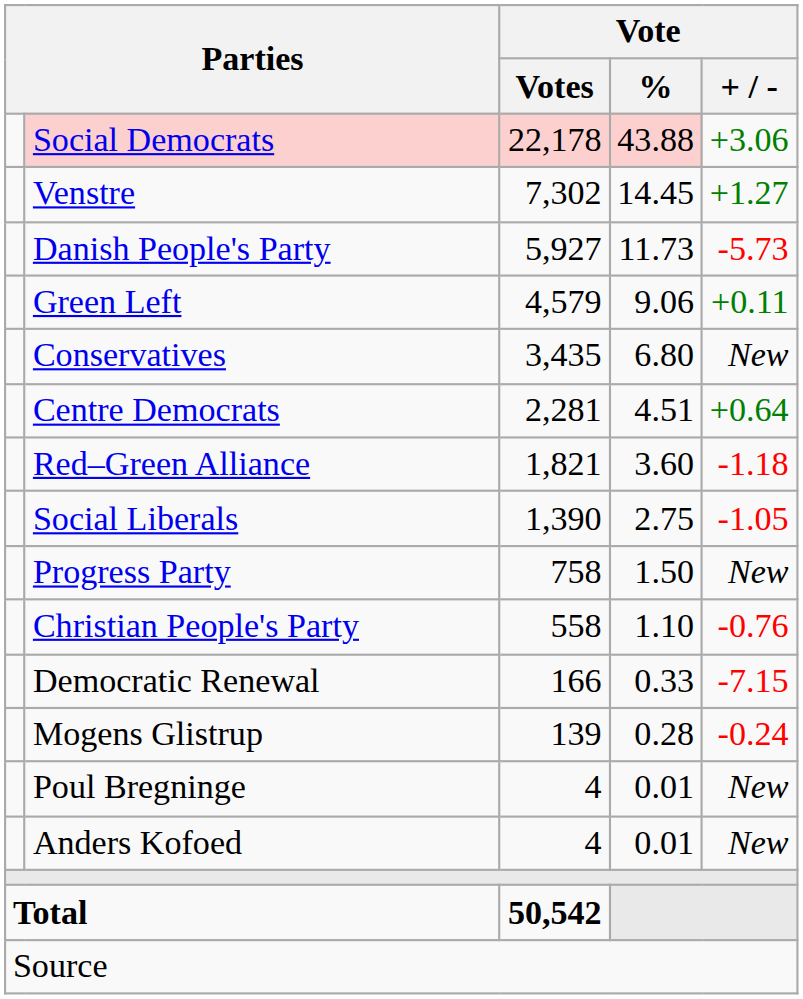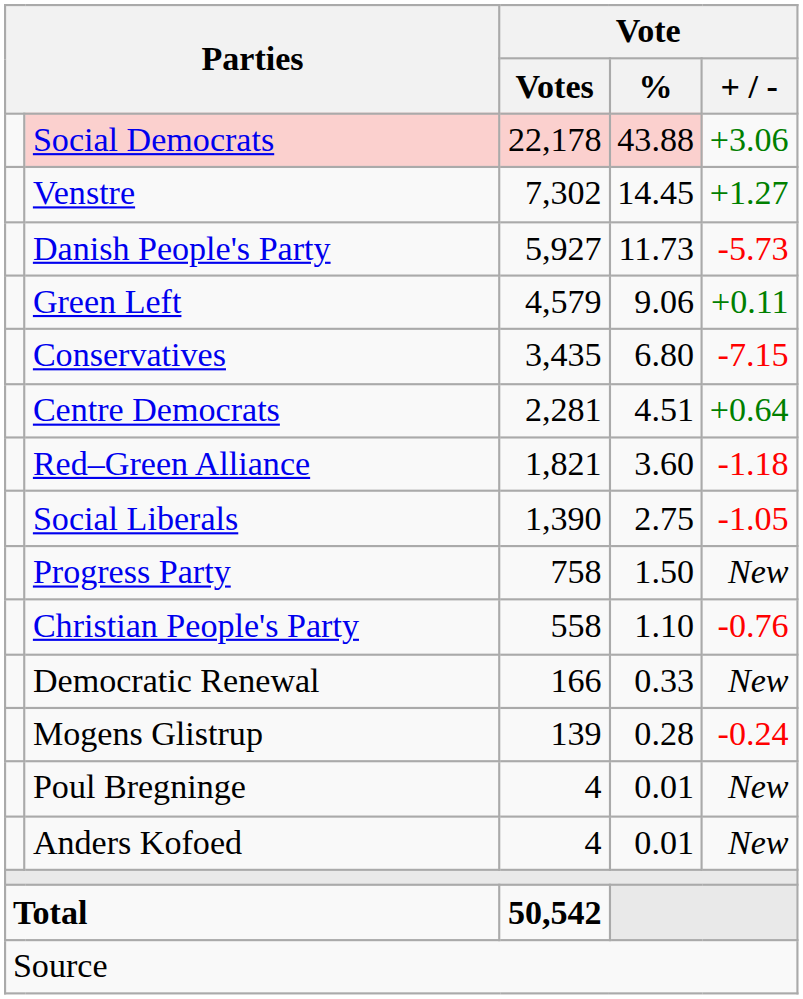(758, 355) New -> (753, 355) -7.15
(753, 680) -7.15 -> (758, 680) New
